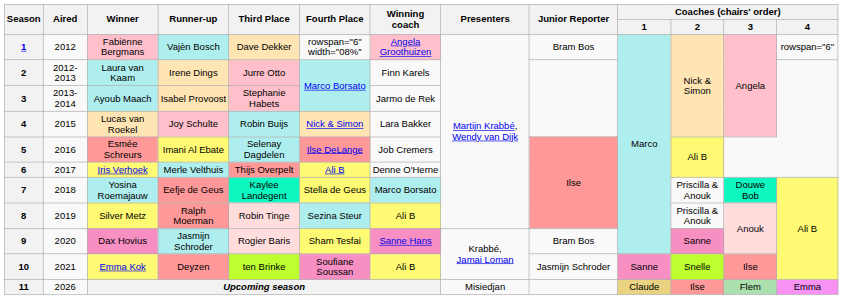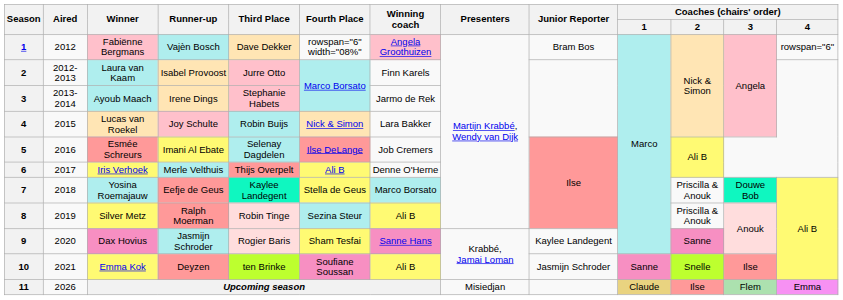(193, 73) Irene Dings -> (193, 73) Isabel Provoost
(193, 99) Isabel Provoost -> (193, 99) Irene Dings
(574, 242) Bram Bos -> (574, 242) Kaylee Landegent
